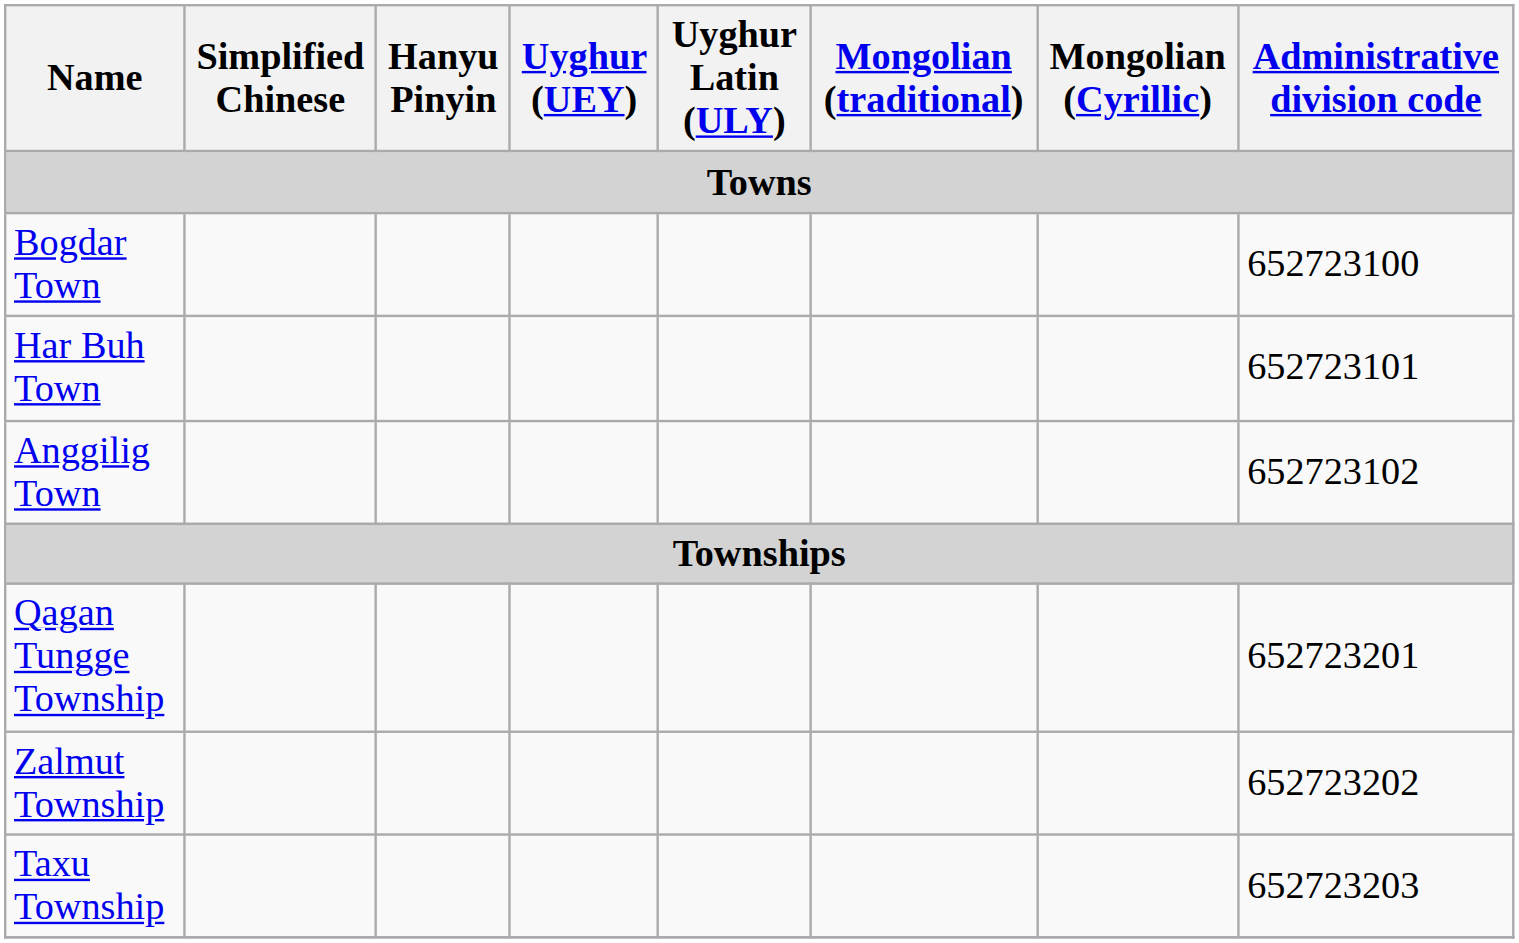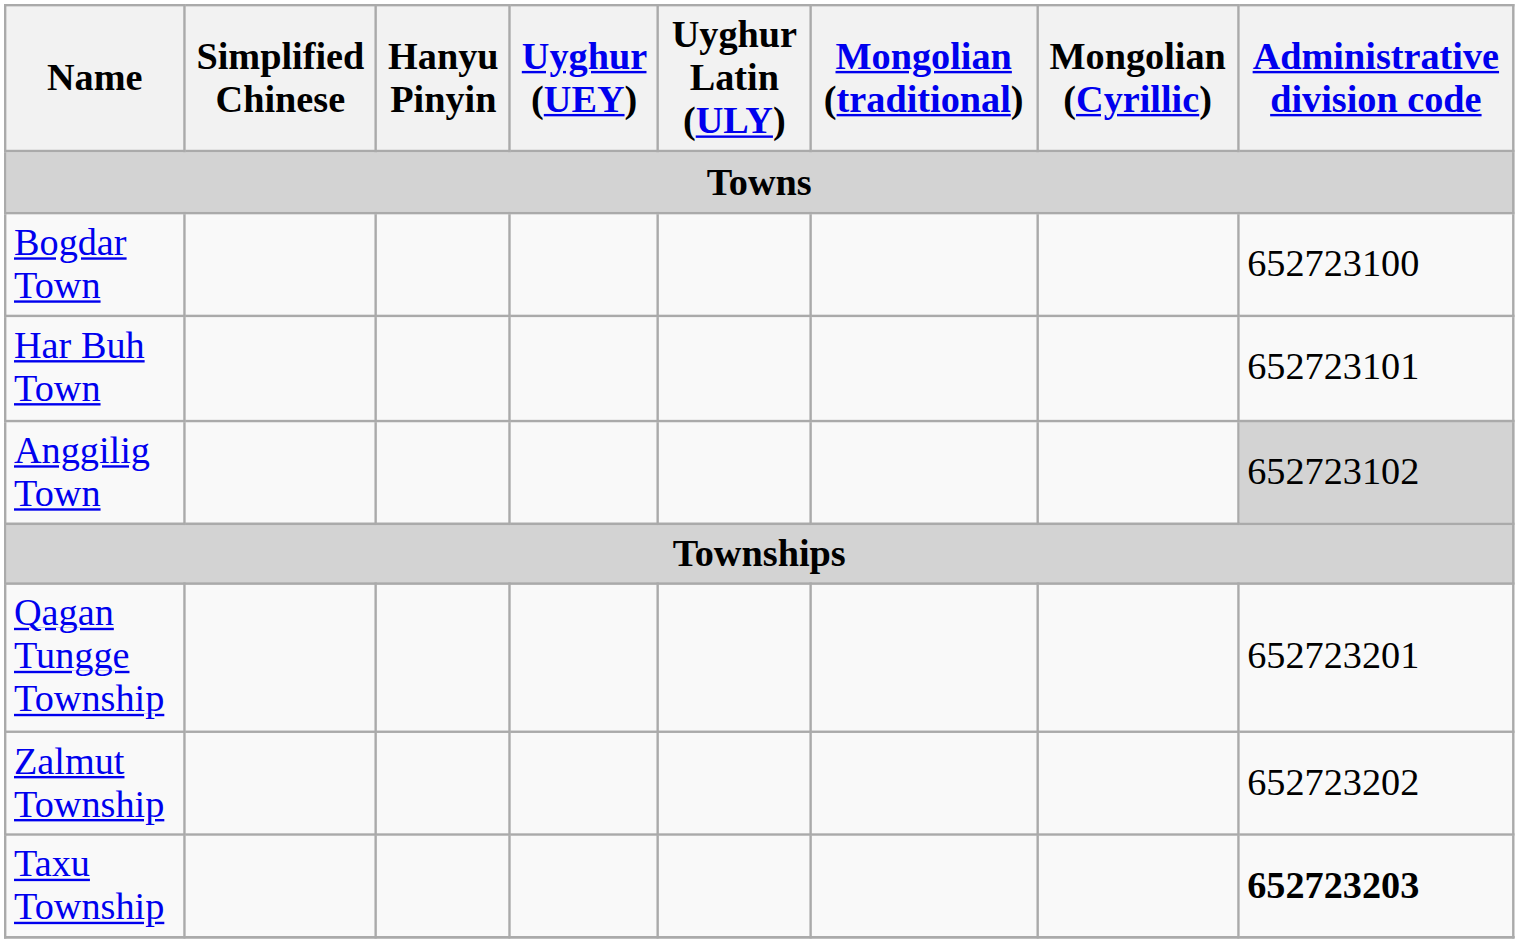(1333, 470) no background -> (1333, 470) lightgrey background
(1333, 885) normal -> (1333, 885) bold
